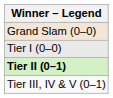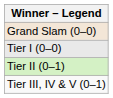(37, 67) bold -> (36, 67) normal
